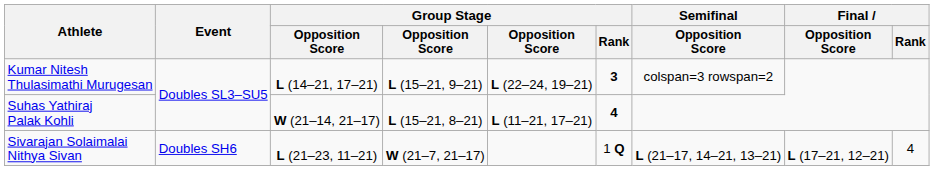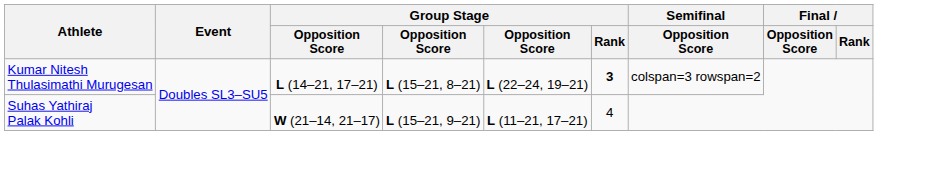(435, 85) L (15–21, 9–21) -> (433, 85) L (15–21, 8–21)
(435, 120) L (15–21, 8–21) -> (433, 120) L (15–21, 9–21)
(614, 113) bold -> (610, 113) normal
- row: (68, 148)
